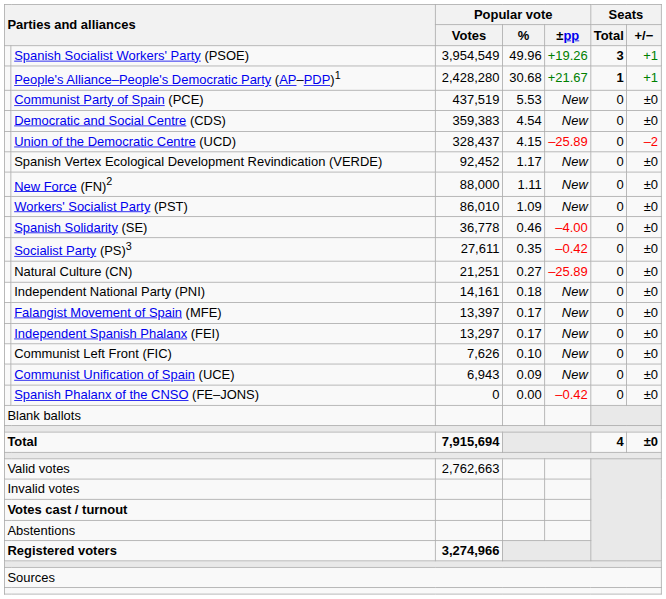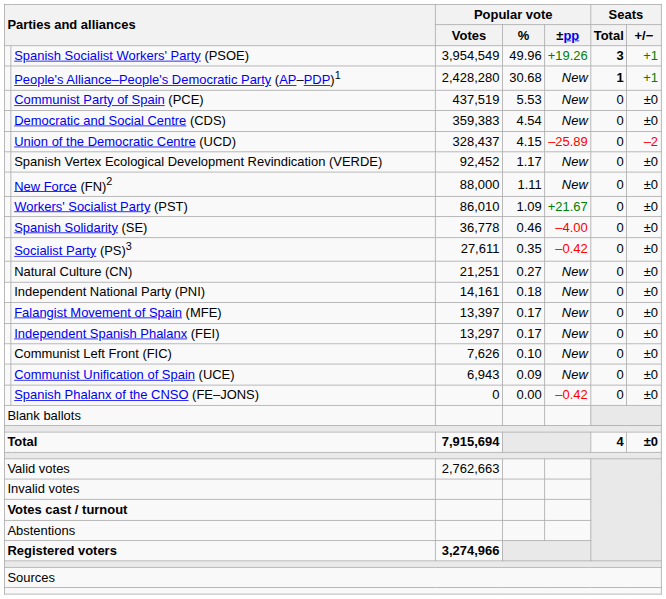(568, 78) +21.67 -> (575, 78) New
(575, 206) New -> (568, 206) +21.67
(568, 271) –25.89 -> (575, 271) New
